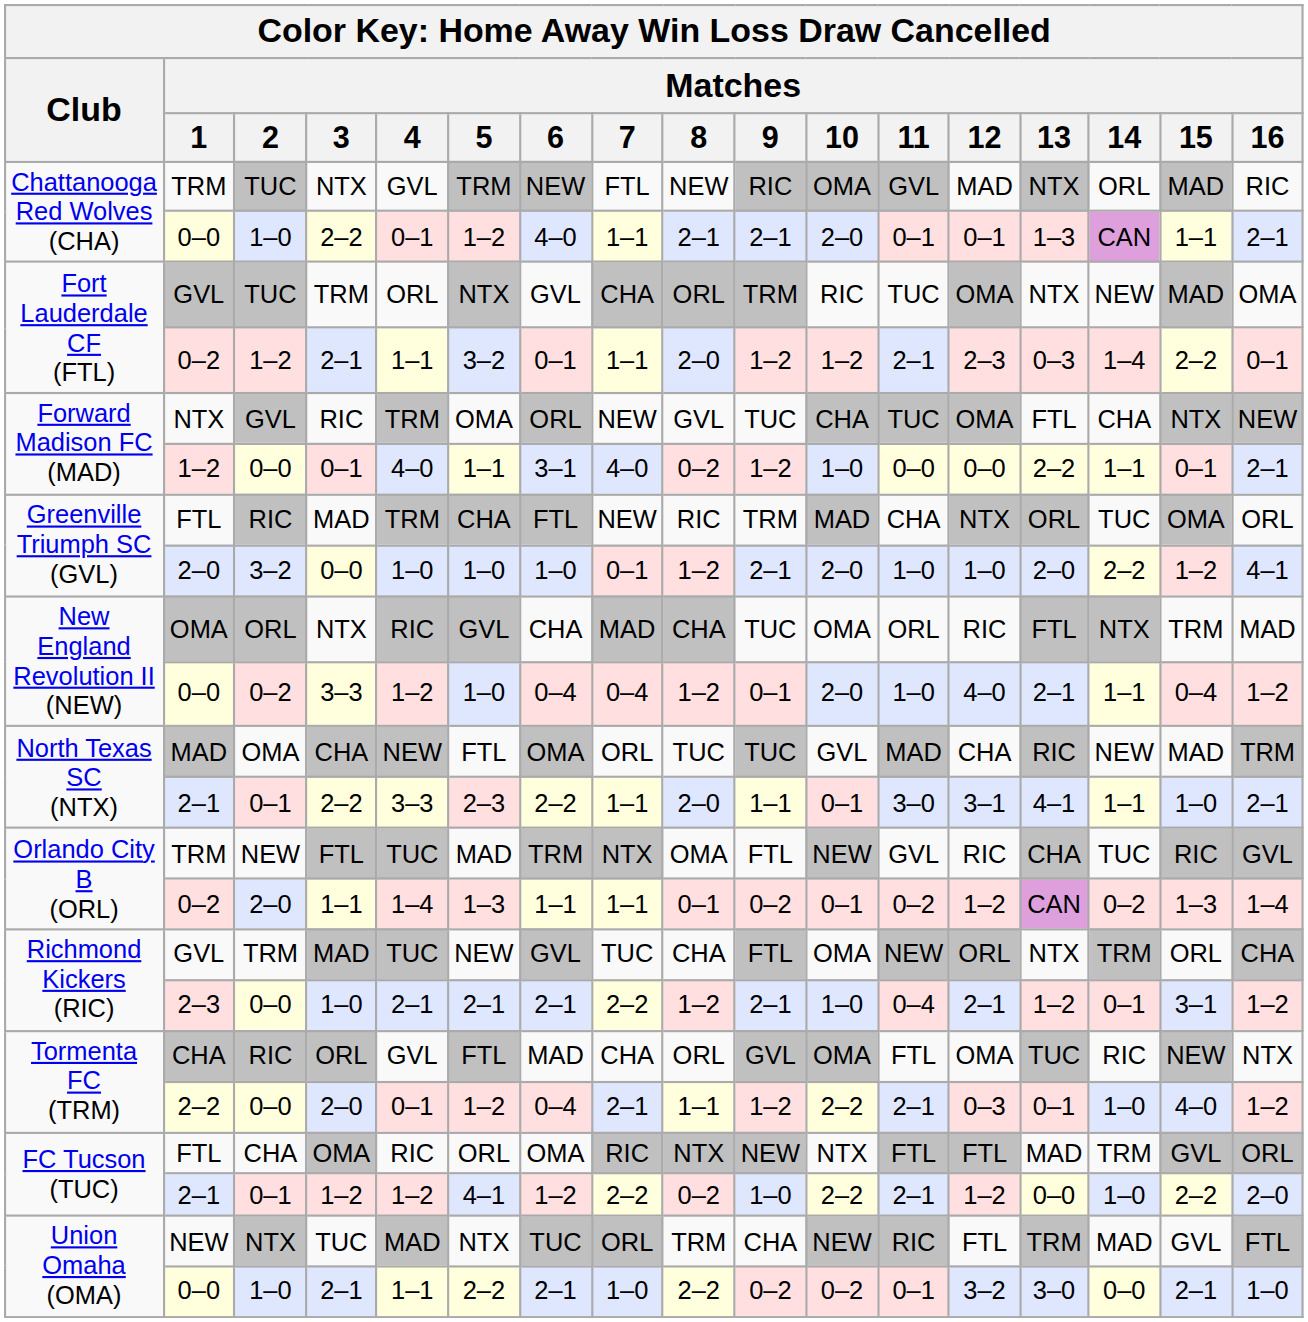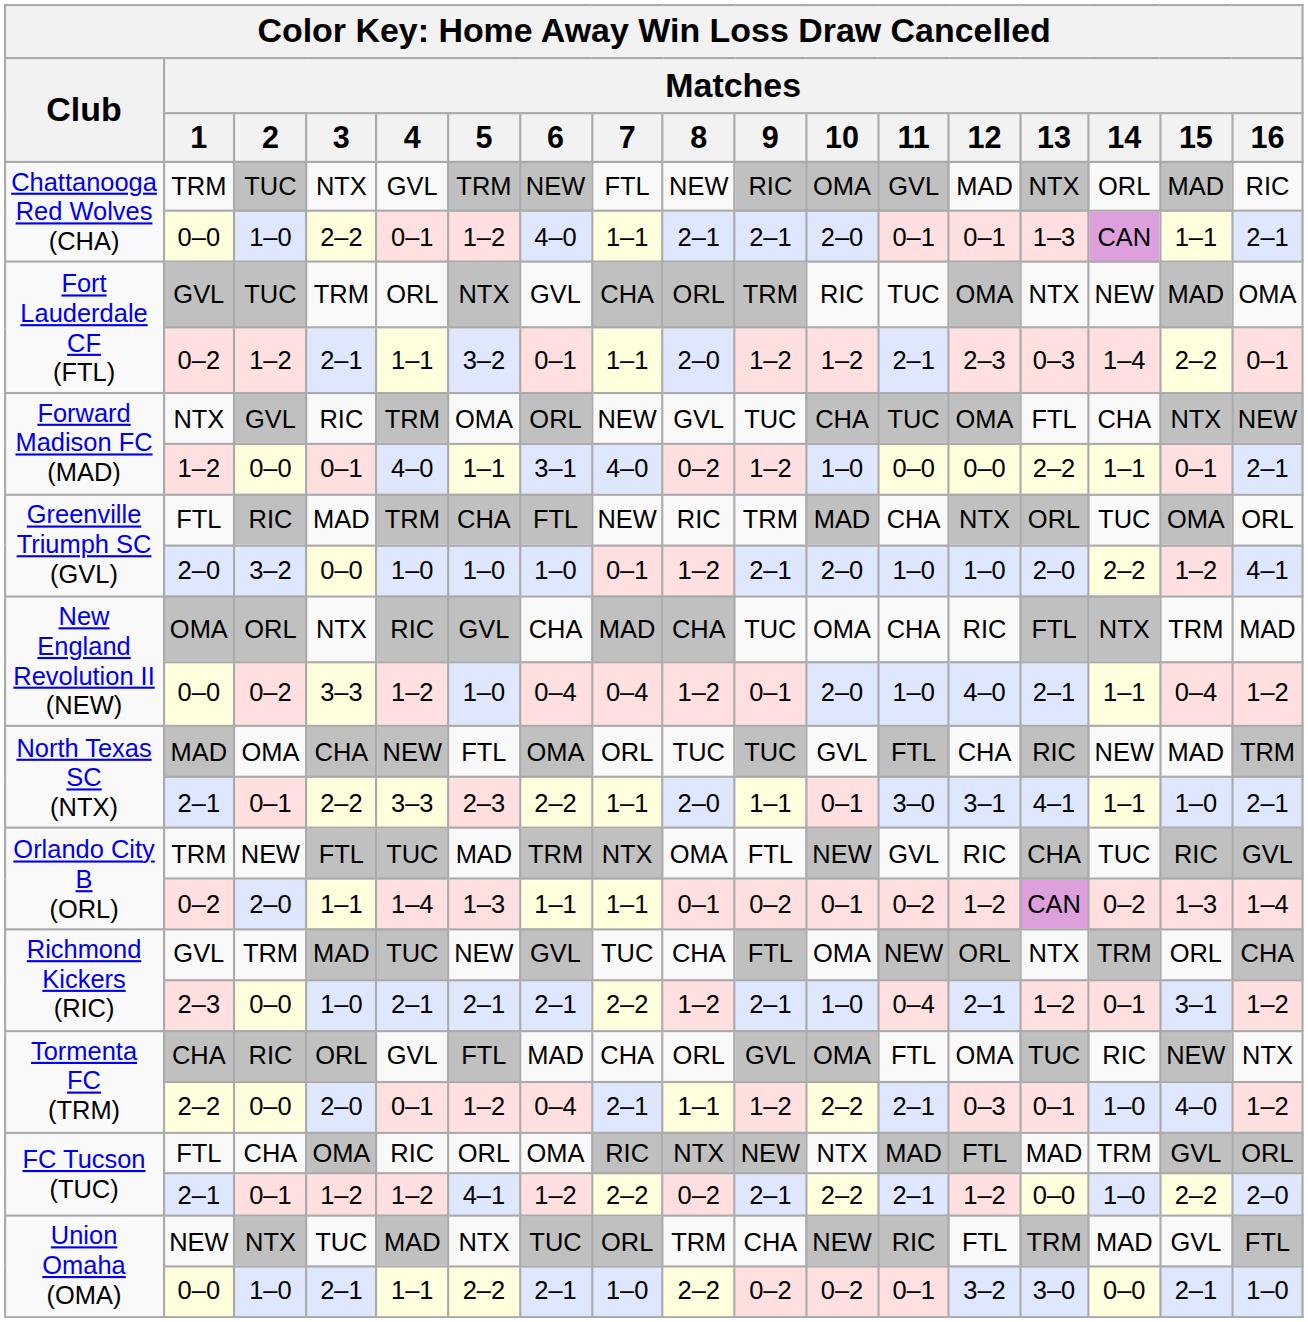(914, 628) ORL -> (914, 628) CHA
(914, 752) MAD -> (914, 752) FTL
(914, 1153) FTL -> (914, 1153) MAD
(770, 1195) 1–0 -> (770, 1195) 2–1
